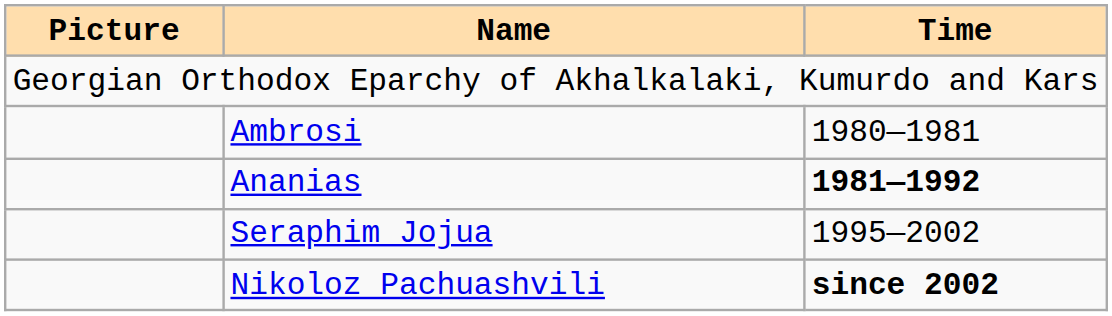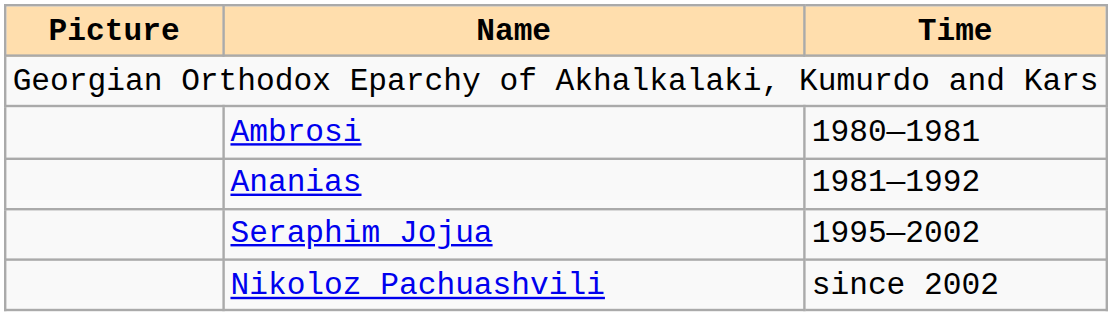(896, 183) bold -> (896, 183) normal
(905, 285) bold -> (905, 285) normal
